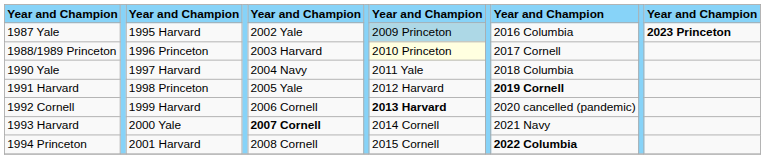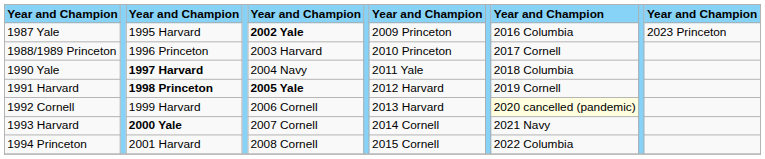(277, 32) normal -> (277, 32) bold
(412, 32) lightblue background -> (412, 32) no background
(689, 32) bold -> (687, 32) normal
(412, 51) lightyellow background -> (412, 51) no background
(165, 69) normal -> (166, 69) bold
(169, 88) normal -> (171, 88) bold
(277, 88) normal -> (277, 88) bold
(529, 88) bold -> (527, 88) normal
(409, 107) bold -> (408, 107) normal
(565, 107) no background -> (565, 107) lightyellow background
(155, 125) normal -> (155, 125) bold
(286, 125) bold -> (284, 125) normal
(535, 144) bold -> (533, 144) normal
